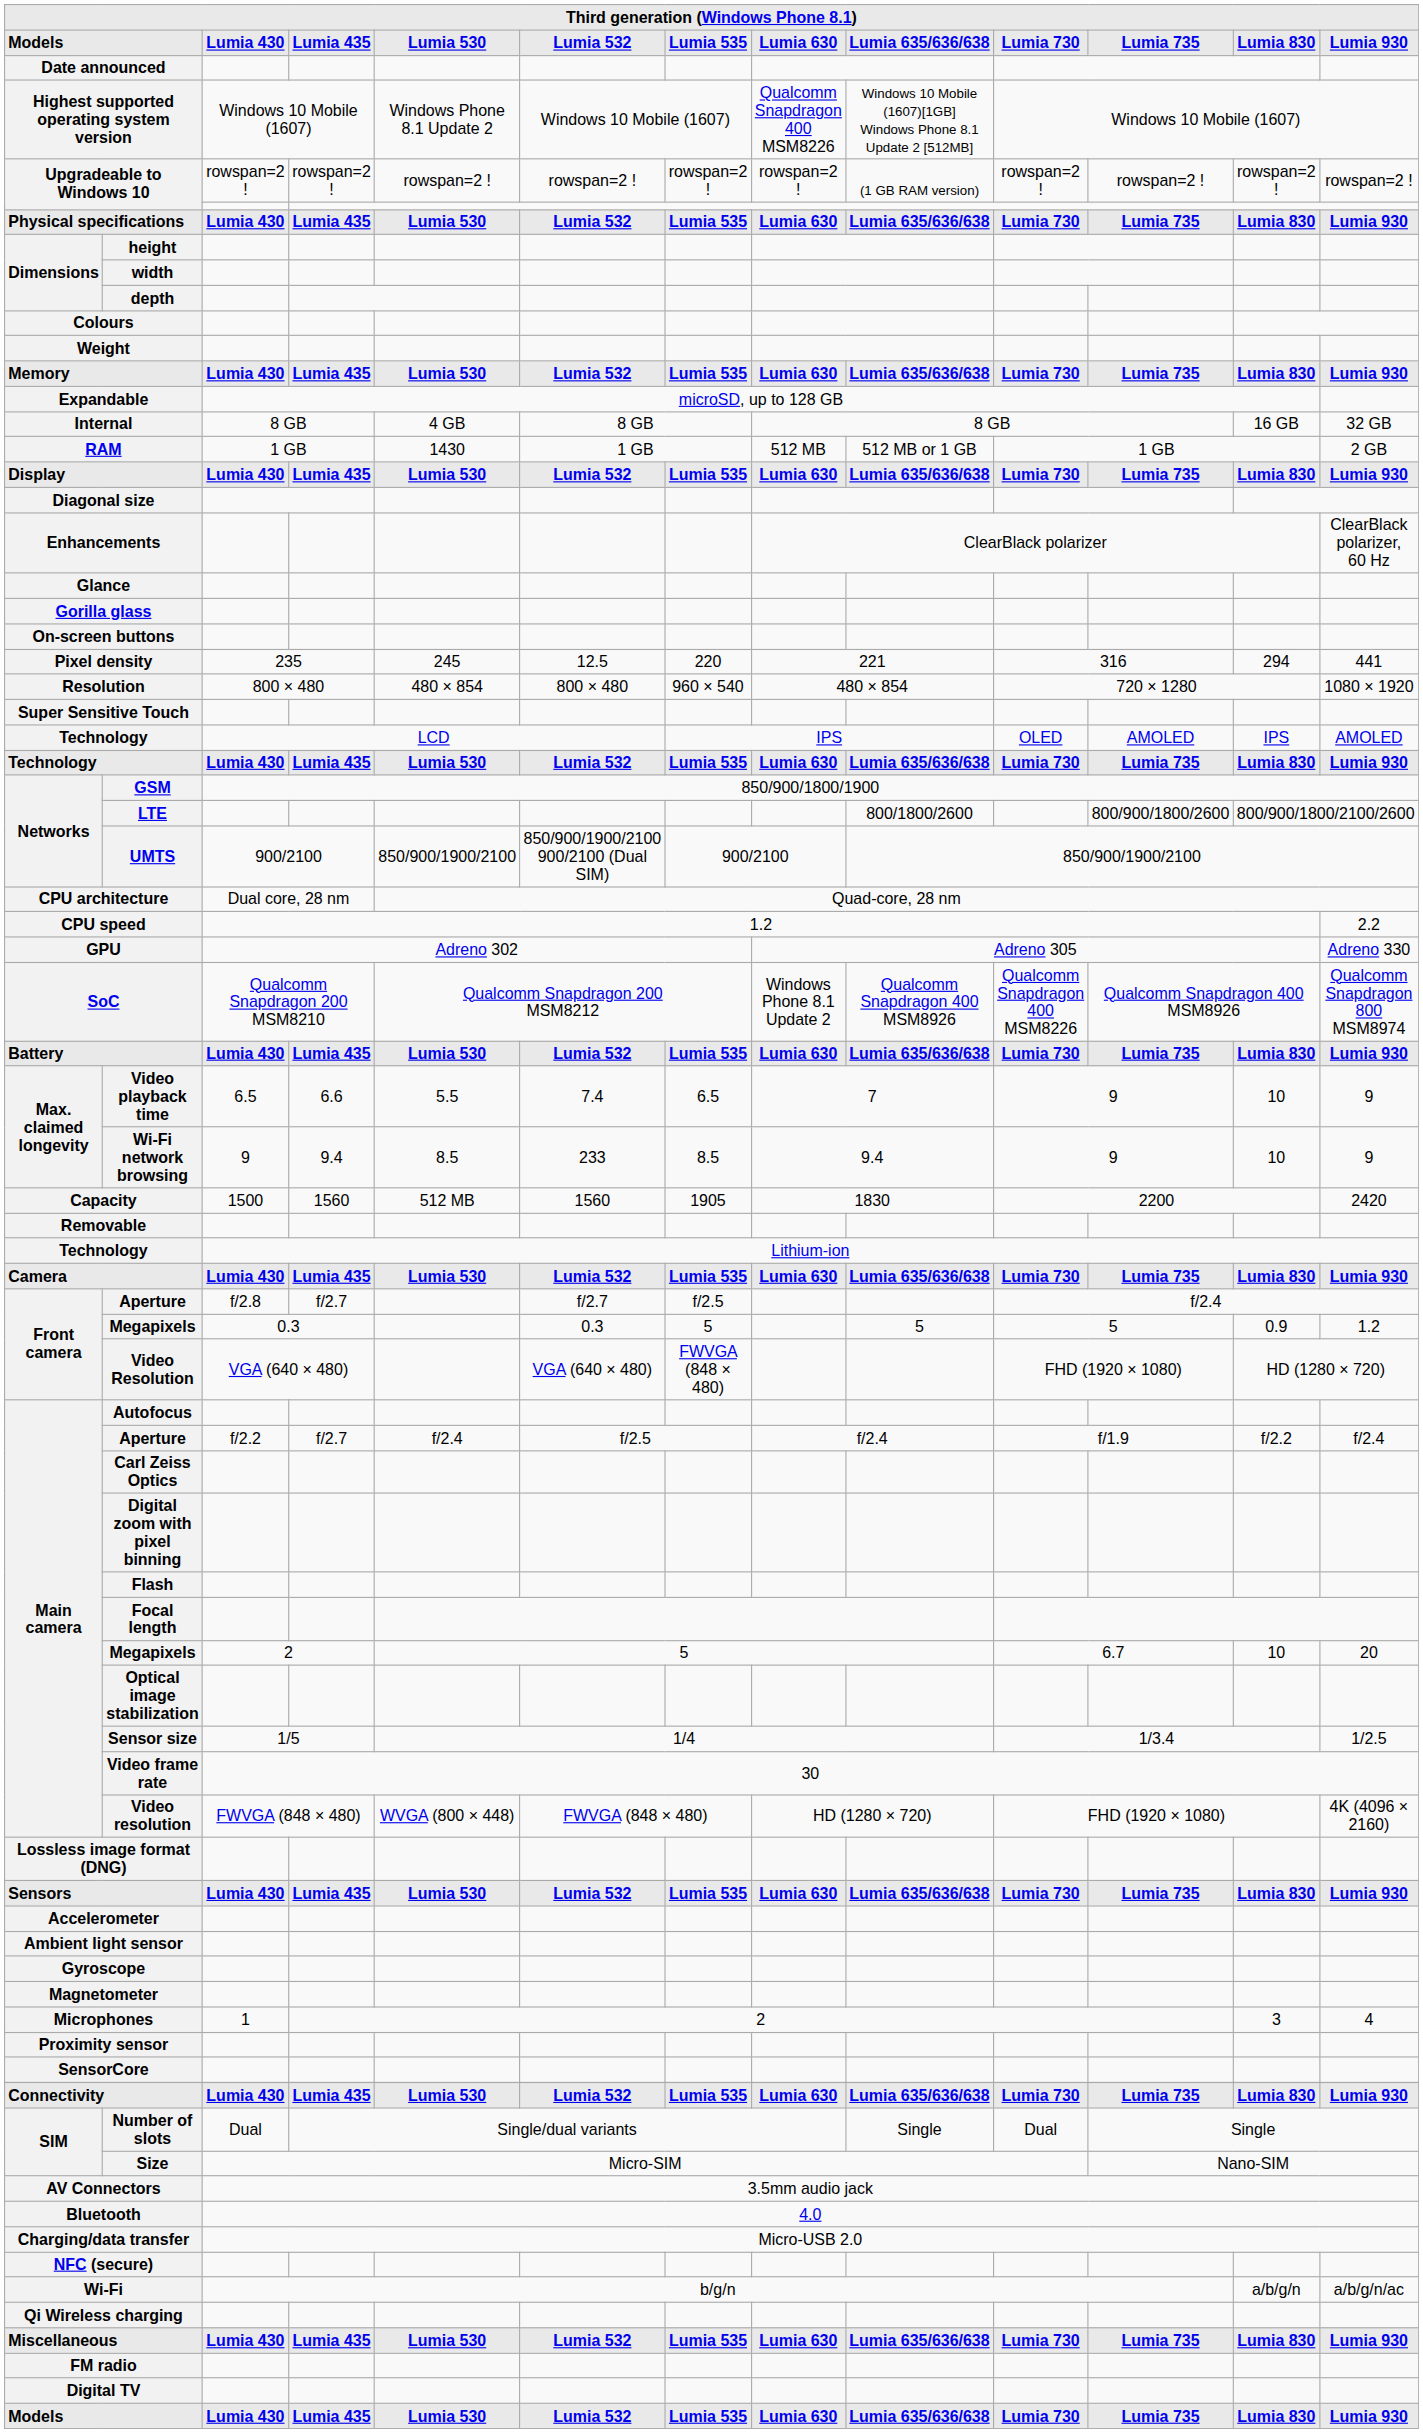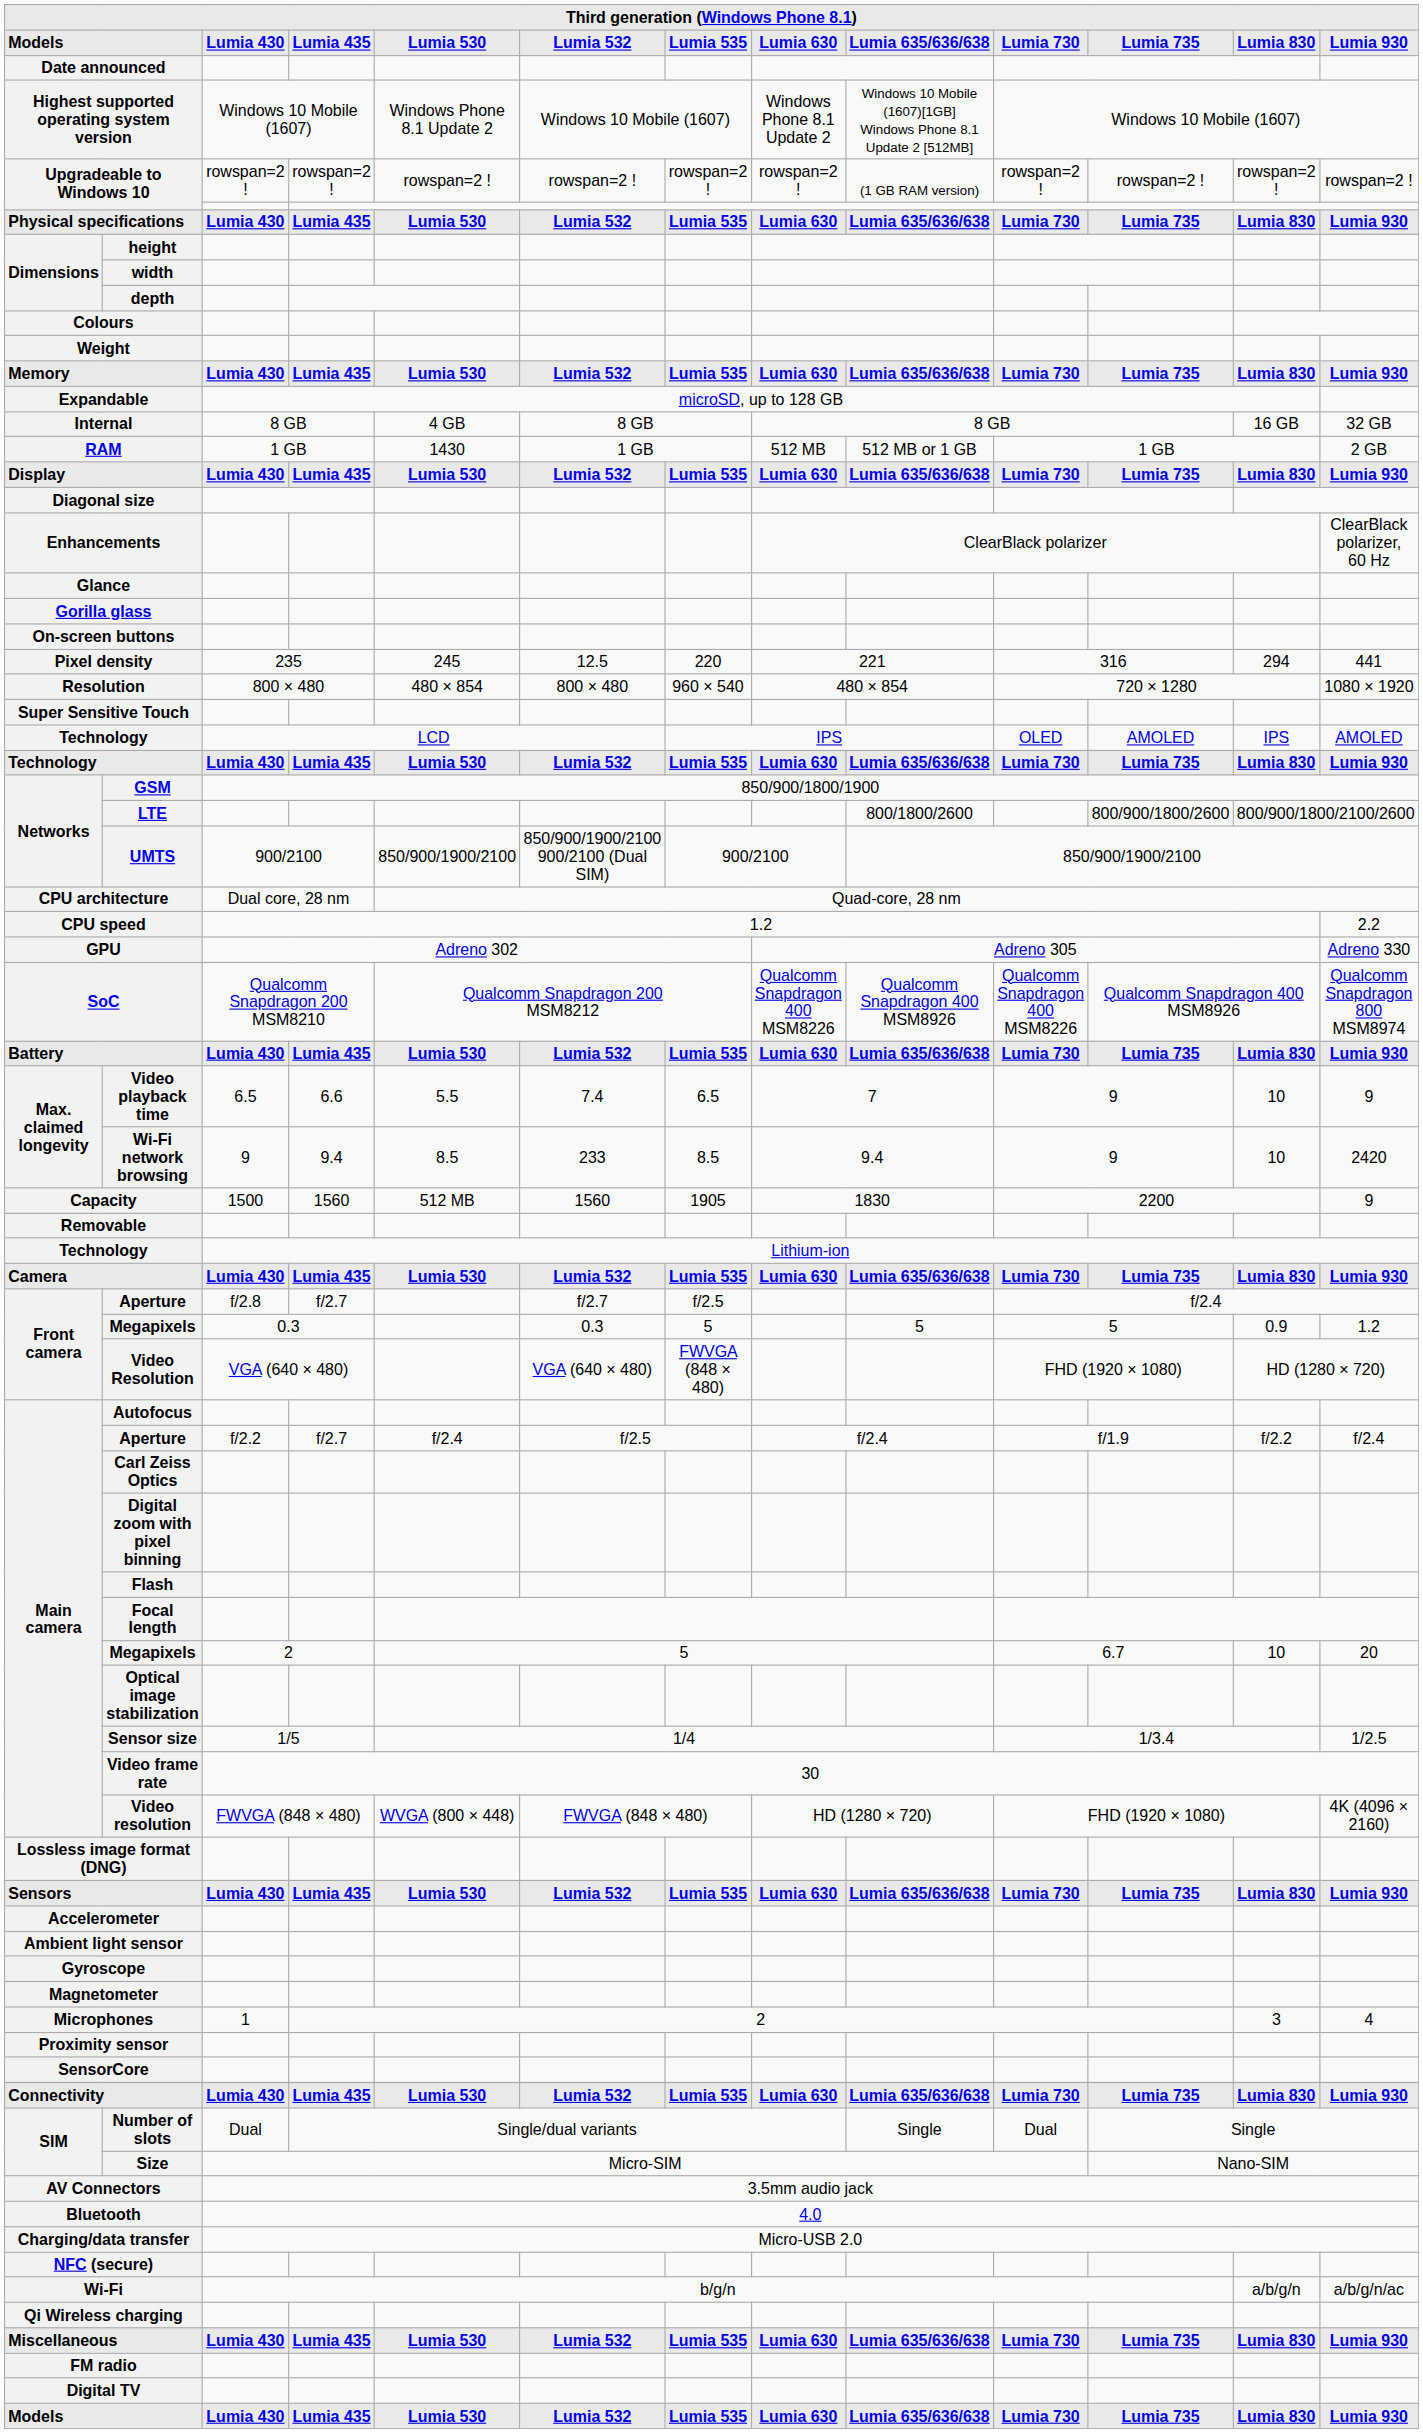(798, 120) Qualcomm Snapdragon 400 MSM8226 -> (798, 120) Windows Phone 8.1 Update 2
(798, 1002) Windows Phone 8.1 Update 2 -> (798, 1002) Qualcomm Snapdragon 400 MSM8226
(1369, 1158) 9 -> (1369, 1158) 2420
(1369, 1201) 2420 -> (1369, 1201) 9
